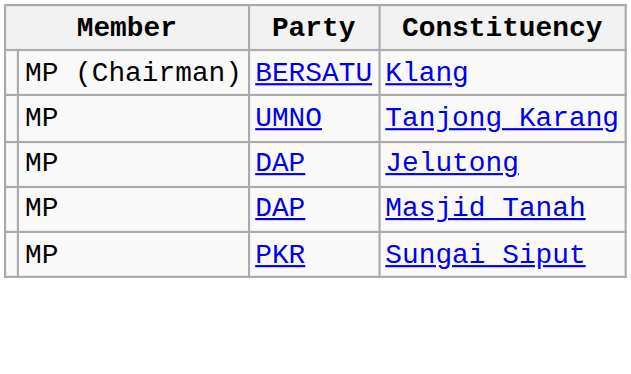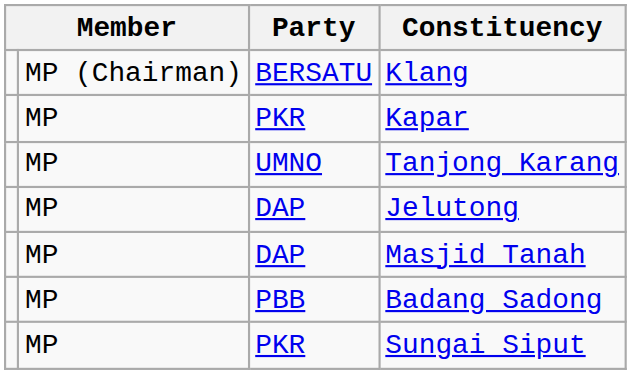+ row: (427, 118)
+ row: (494, 300)
